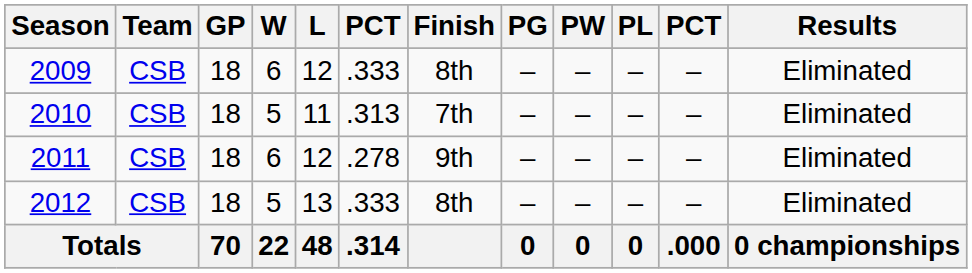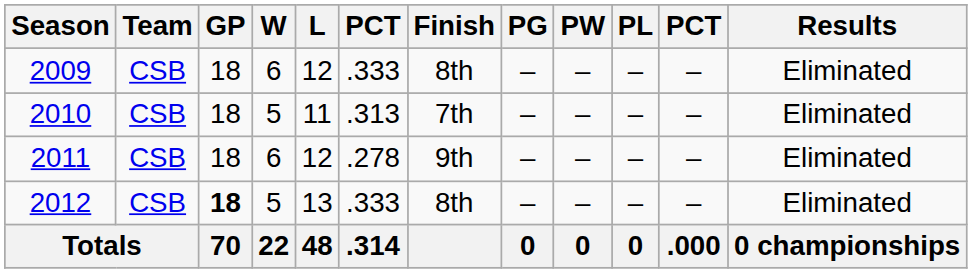(225, 202) normal -> (225, 202) bold
